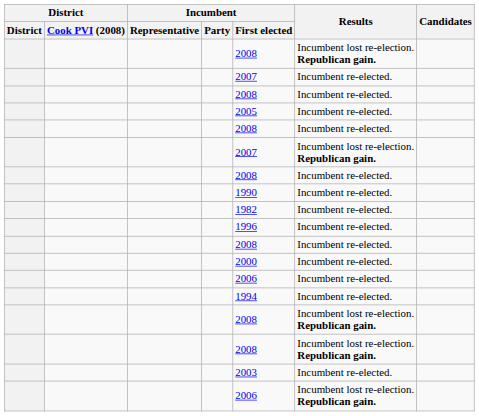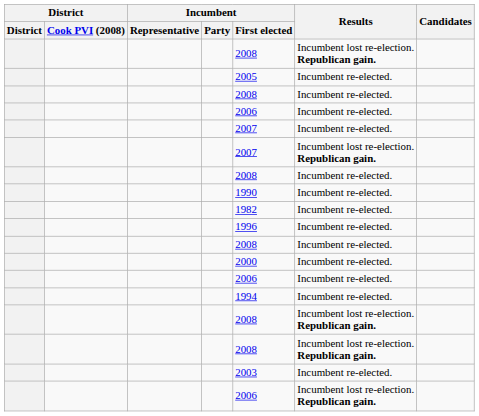(246, 77) 2007 -> (246, 77) 2005
(246, 111) 2005 -> (246, 111) 2006
(246, 128) 2008 -> (246, 128) 2007
